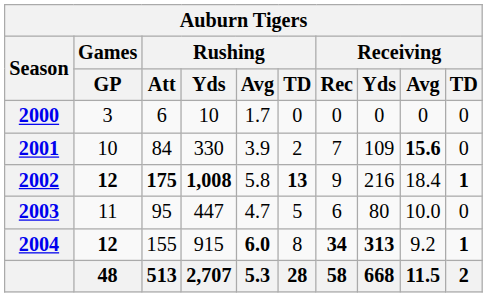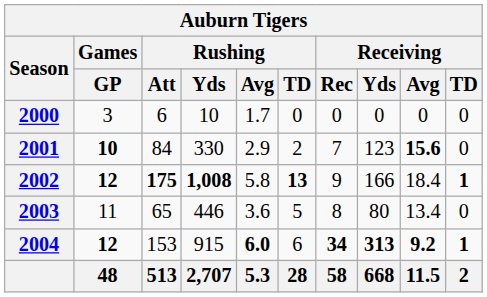(108, 148) normal -> (108, 148) bold
(257, 148) 3.9 -> (257, 148) 2.9
(379, 148) 109 -> (379, 148) 123
(379, 180) 216 -> (379, 180) 166
(162, 212) 95 -> (162, 212) 65
(209, 212) 447 -> (209, 212) 446
(257, 212) 4.7 -> (257, 212) 3.6
(337, 212) 6 -> (337, 212) 8
(423, 212) 10.0 -> (423, 212) 13.4
(162, 244) 155 -> (162, 244) 153
(297, 244) 8 -> (297, 244) 6
(423, 244) normal -> (423, 244) bold
